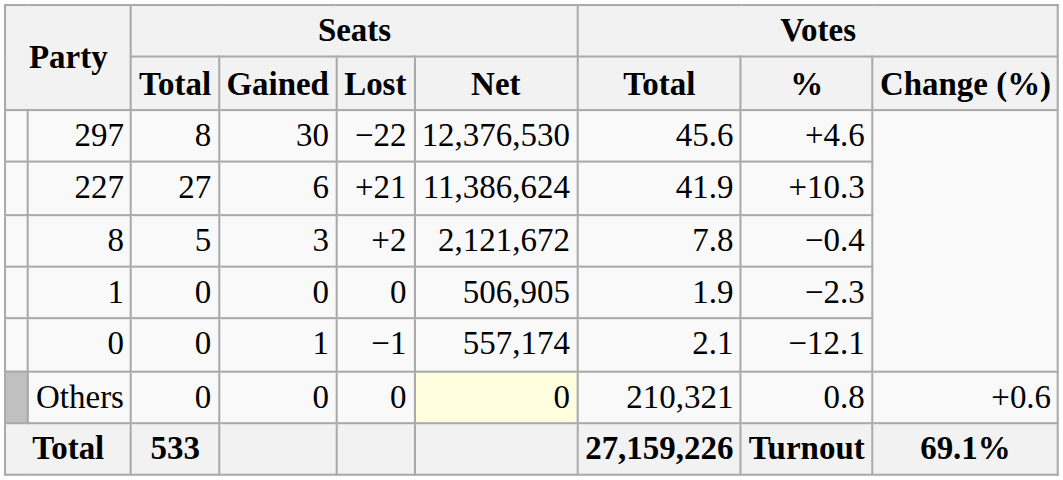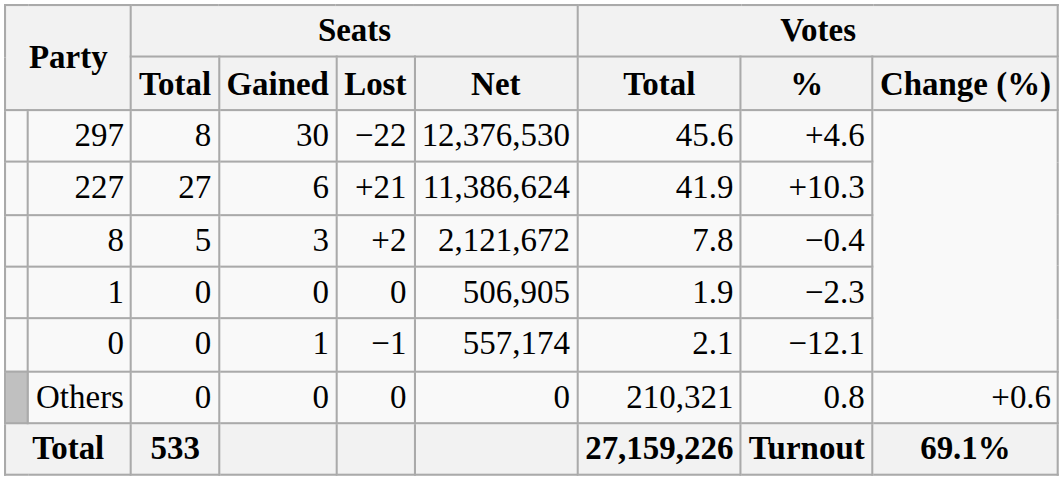(562, 396) lightyellow background -> (562, 396) no background
